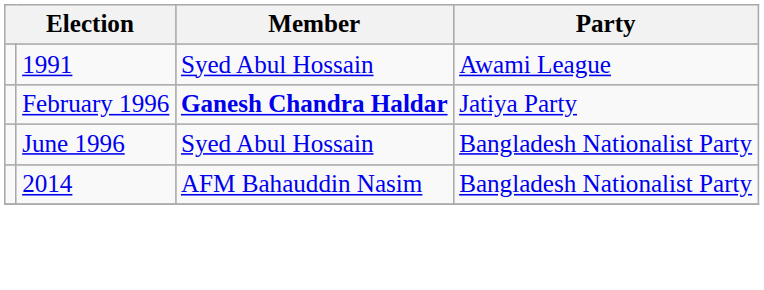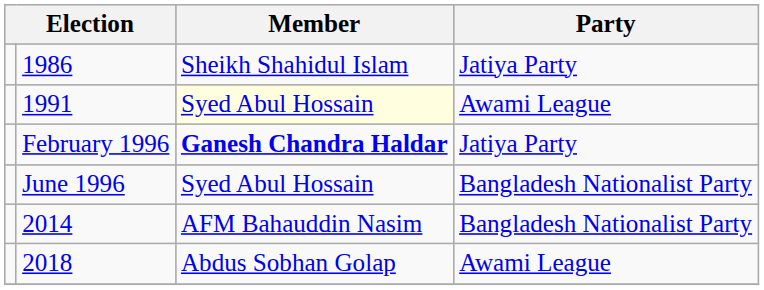+ row: (47, 64)
(277, 64) no background -> (277, 104) lightyellow background
+ row: (47, 263)
